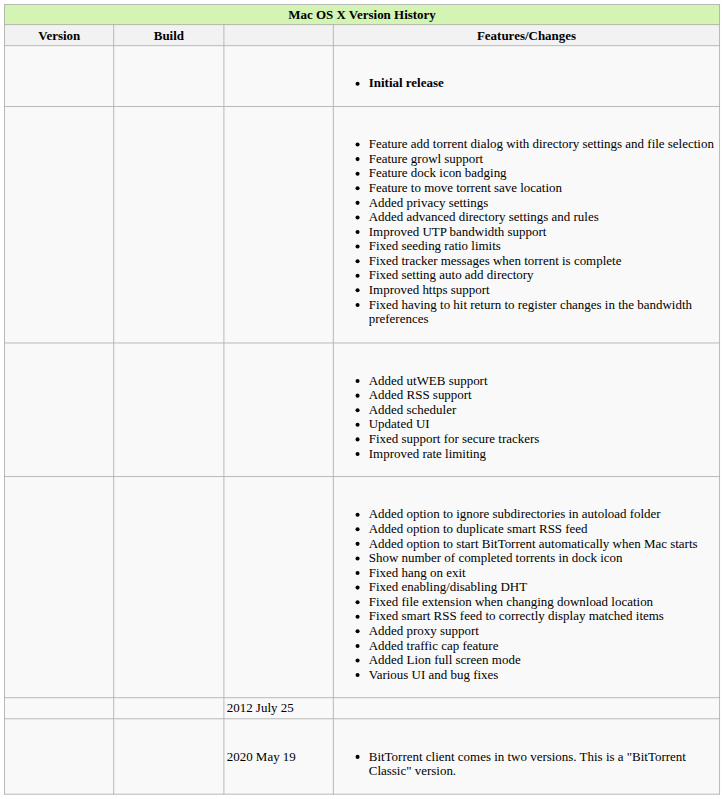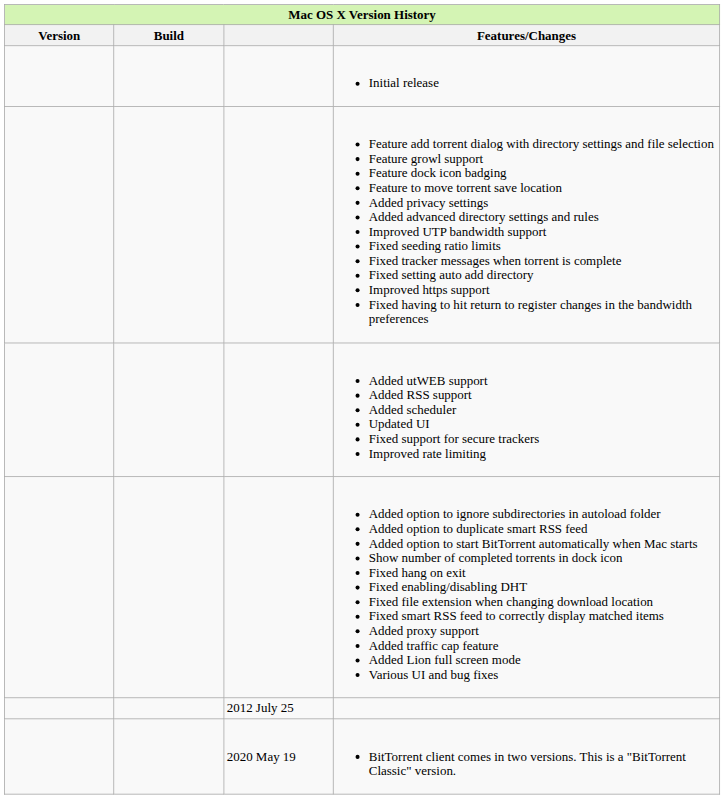(527, 83) bold -> (527, 83) normal
